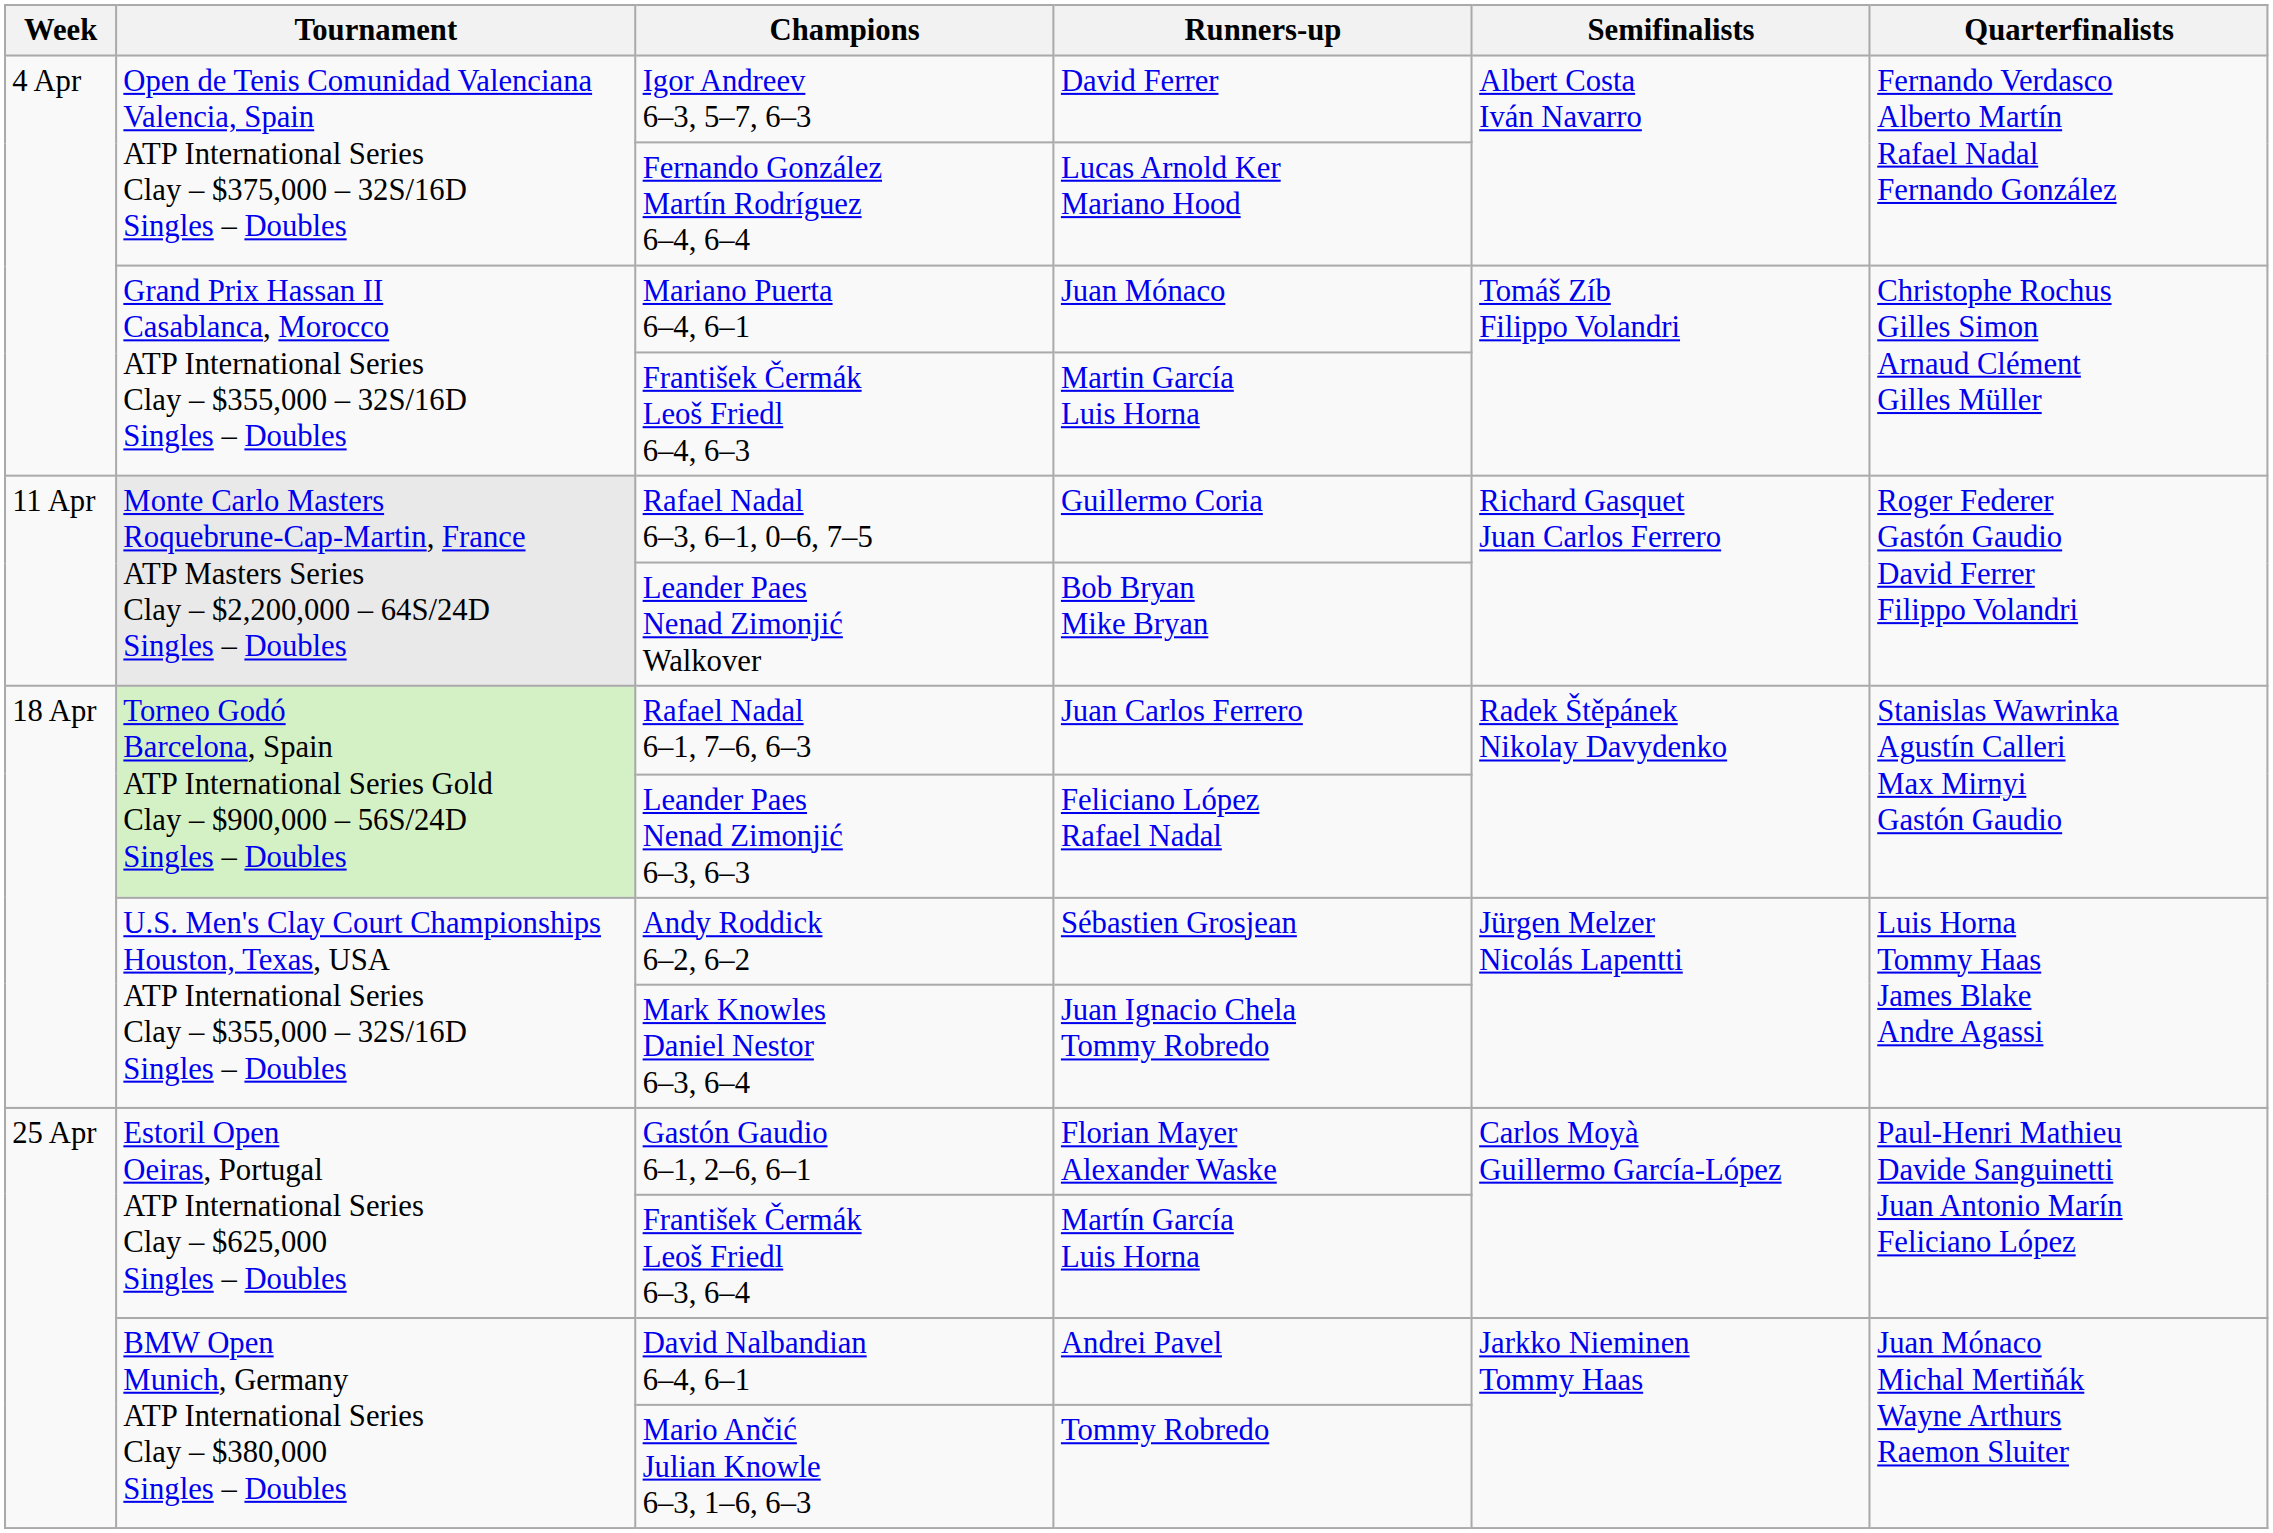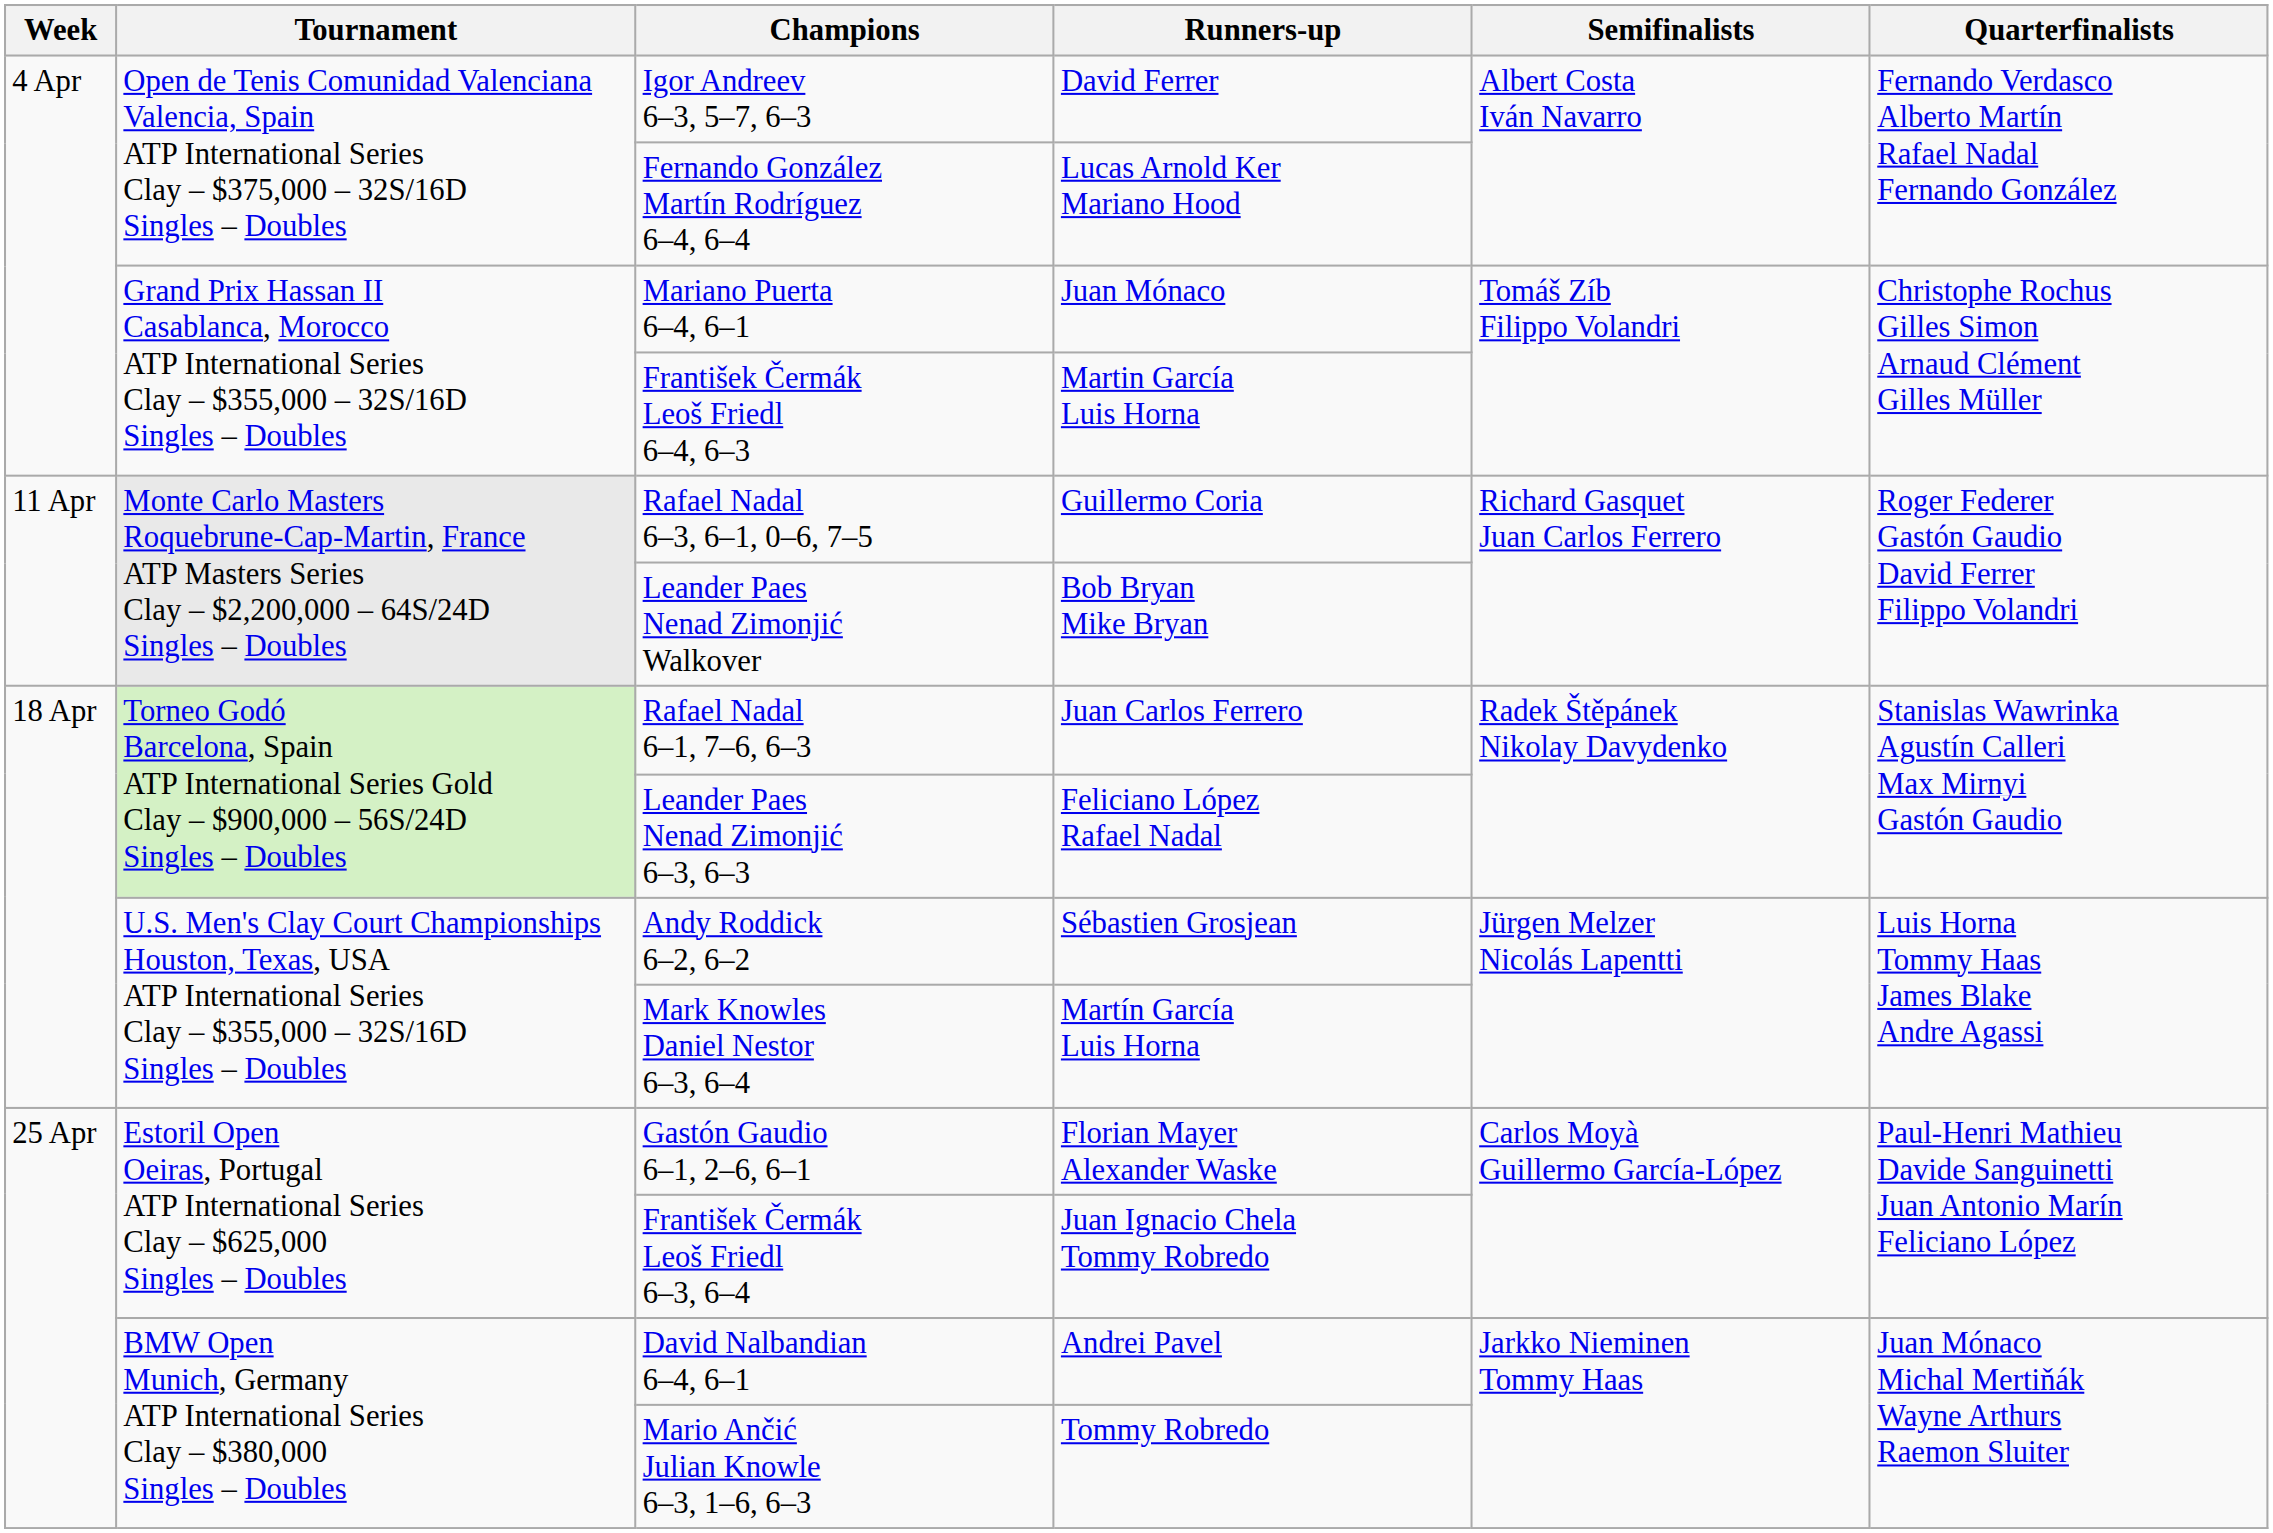(1178, 1027) Juan Ignacio Chela Tommy Robredo -> (1147, 1027) Martín García Luis Horna
(1147, 1237) Martín García Luis Horna -> (1178, 1237) Juan Ignacio Chela Tommy Robredo
